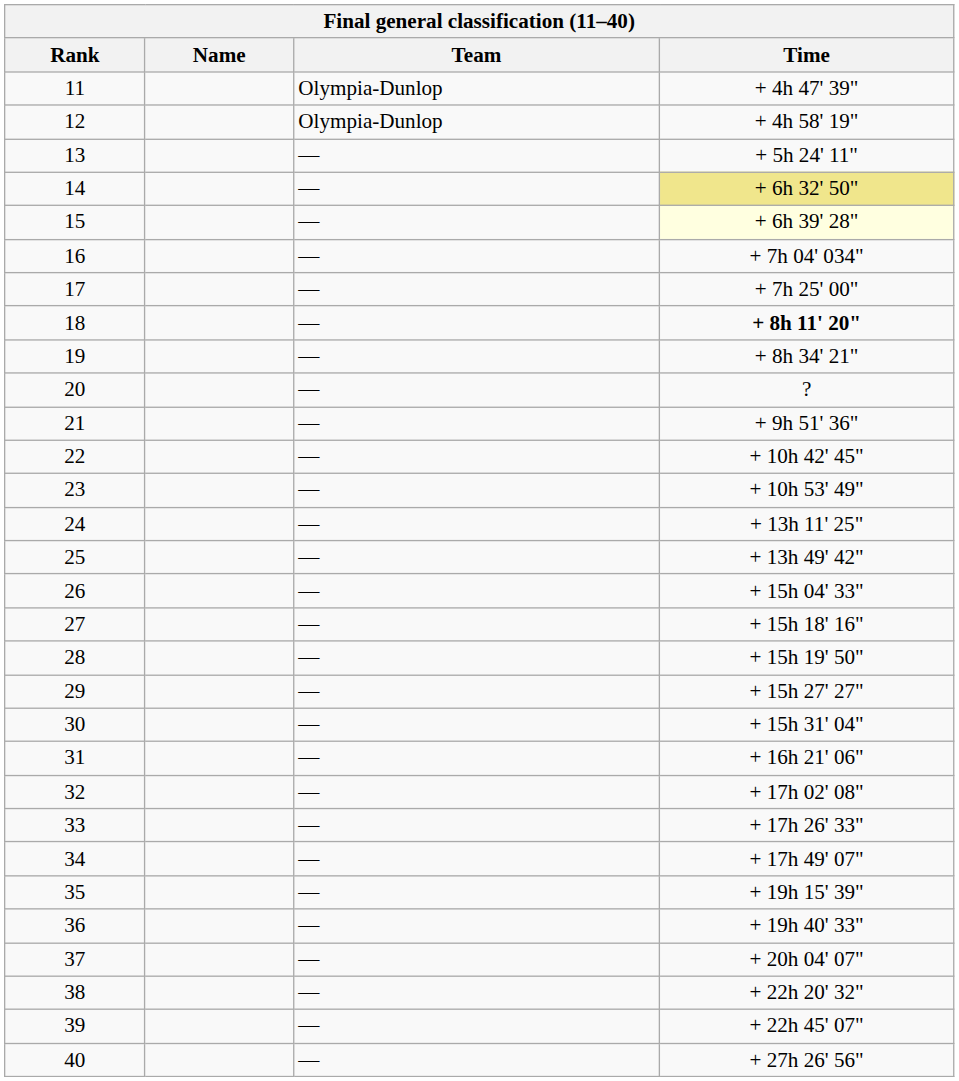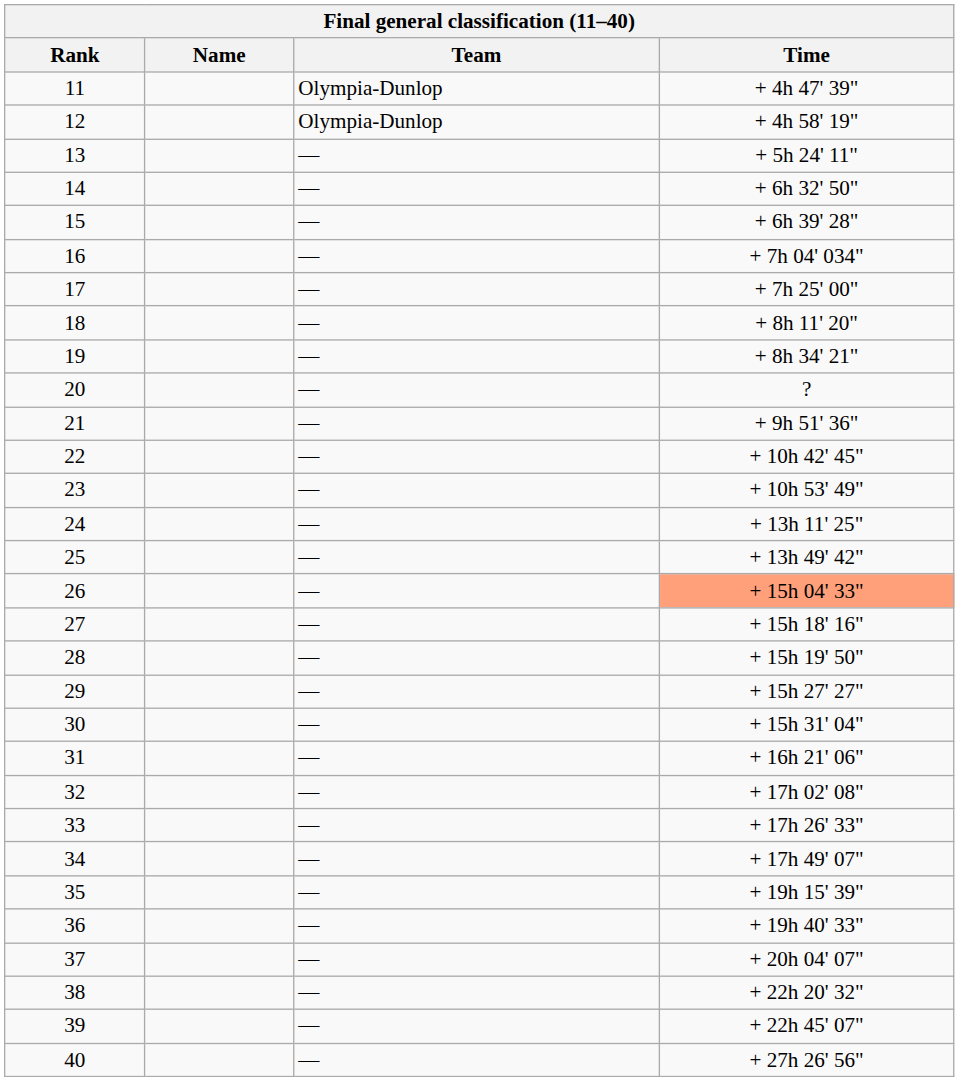(807, 188) khaki background -> (807, 188) no background
(807, 222) lightyellow background -> (807, 222) no background
(807, 322) bold -> (807, 322) normal
(807, 590) no background -> (807, 590) lightsalmon background
